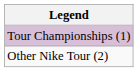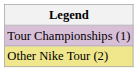(58, 56) no background -> (58, 56) khaki background
